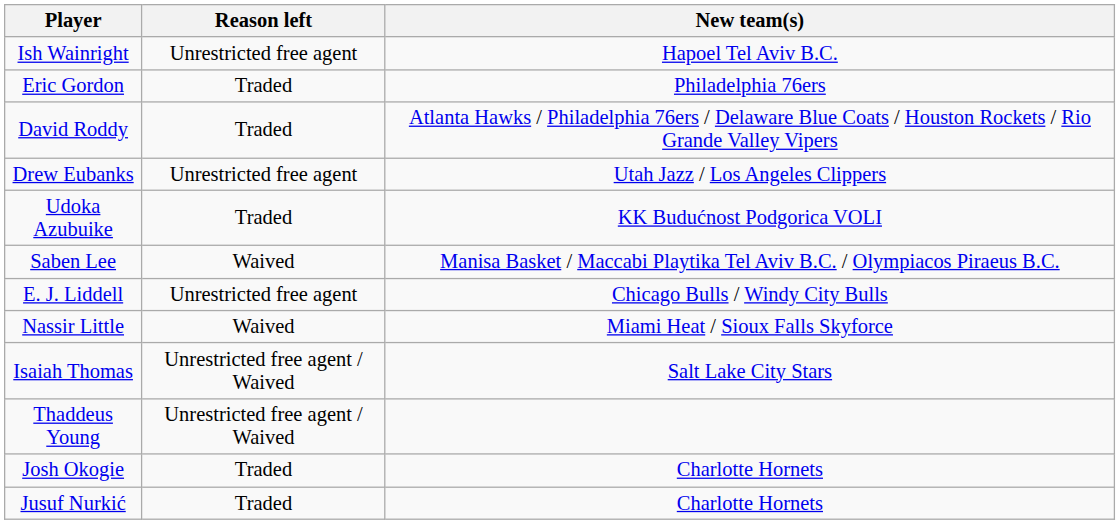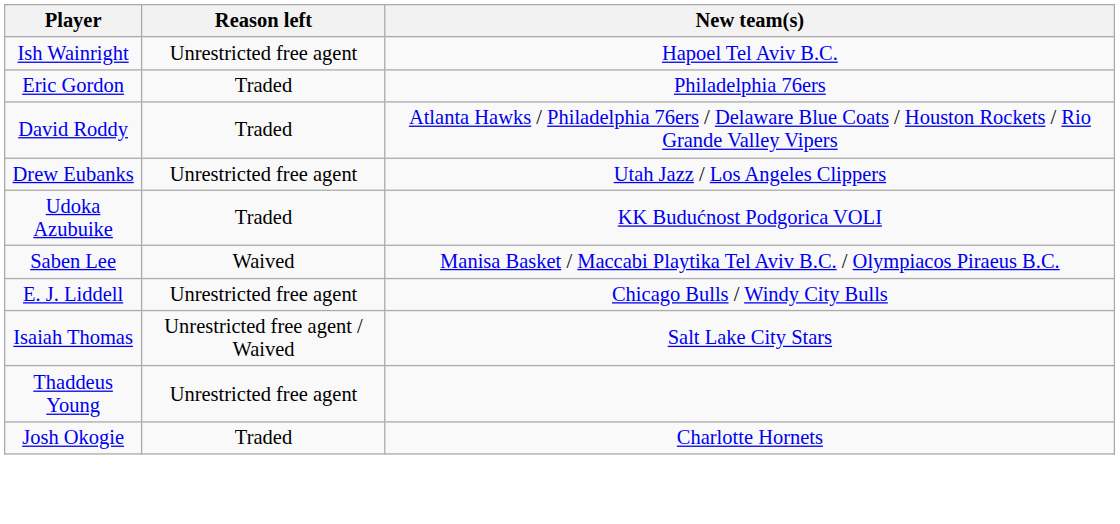- row: (73, 326)
(264, 426) Unrestricted free agent / Waived -> (264, 393) Unrestricted free agent
- row: (73, 502)
